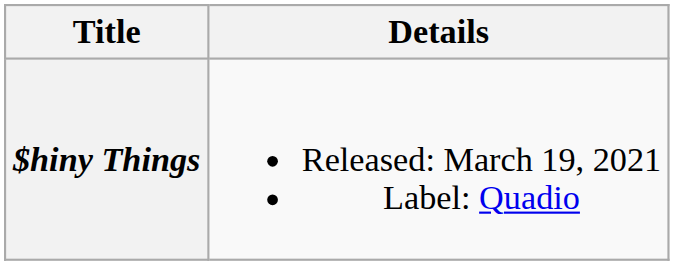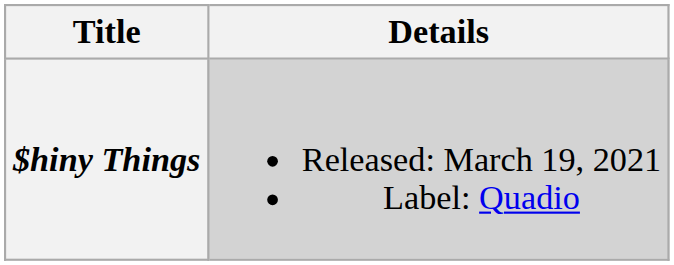(439, 179) no background -> (439, 179) lightgrey background
